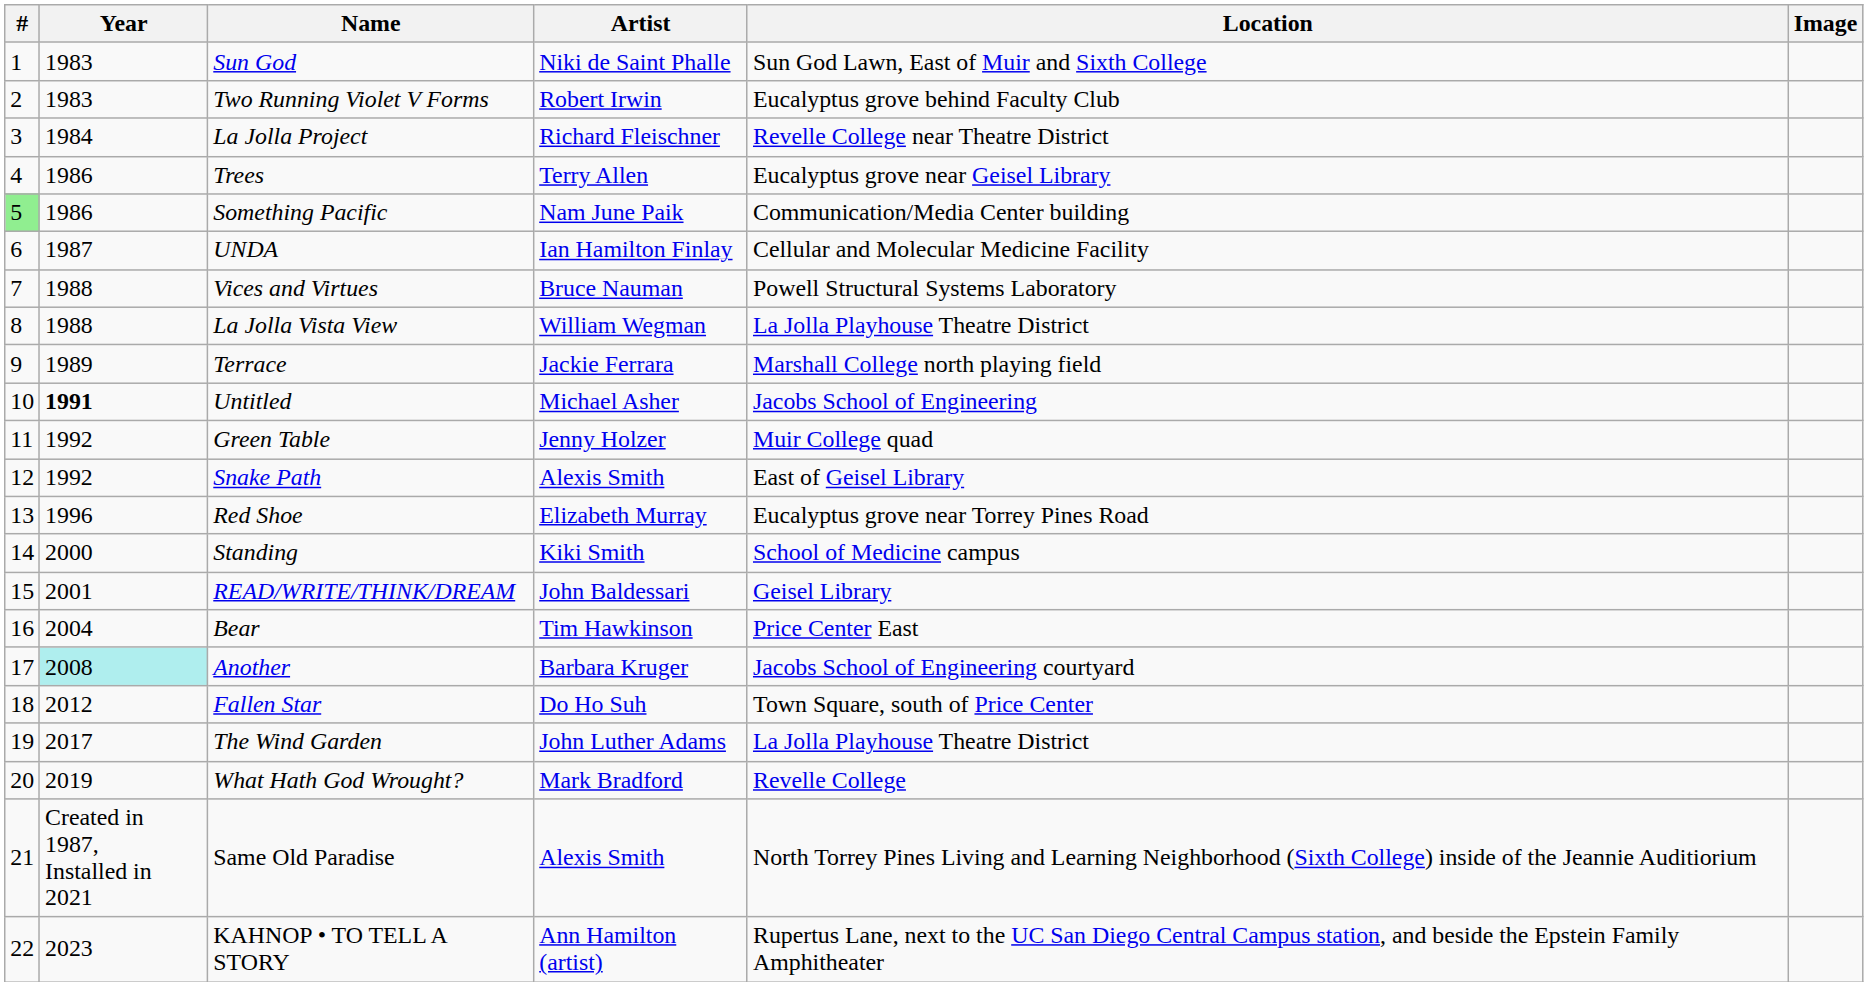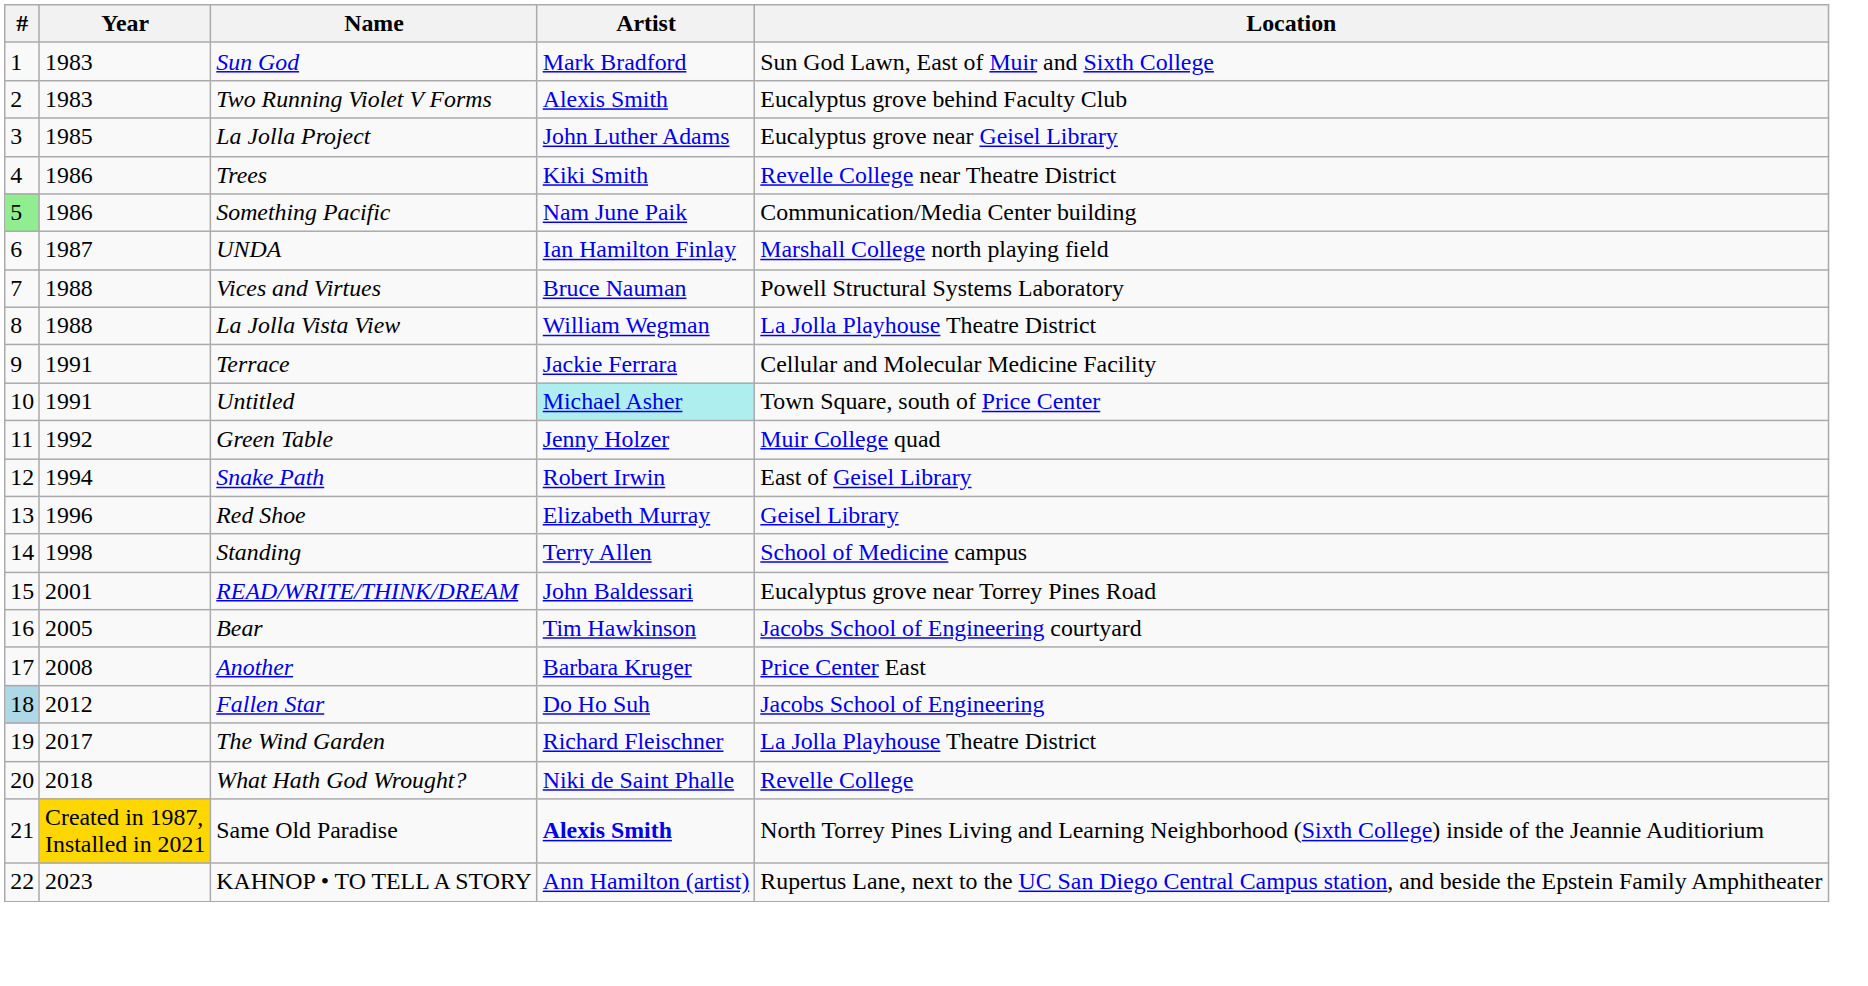- column: (1825, 23)
(635, 61) Niki de Saint Phalle -> (615, 61) Mark Bradford
(600, 99) Robert Irwin -> (605, 99) Alexis Smith
(69, 136) 1984 -> (69, 136) 1985
(630, 136) Richard Fleischner -> (636, 136) John Luther Adams
(931, 136) Revelle College near Theatre District -> (939, 136) Eucalyptus grove near Geisel Library
(594, 174) Terry Allen -> (595, 174) Kiki Smith
(932, 174) Eucalyptus grove near Geisel Library -> (938, 174) Revelle College near Theatre District
(951, 250) Cellular and Molecular Medicine Facility -> (934, 250) Marshall College north playing field
(69, 363) 1989 -> (69, 363) 1991
(927, 363) Marshall College north playing field -> (958, 363) Cellular and Molecular Medicine Facility
(69, 401) bold -> (69, 401) normal
(609, 401) no background -> (613, 401) paleturquoise background
(895, 401) Jacobs School of Engineering -> (930, 401) Town Square, south of Price Center
(69, 477) 1992 -> (69, 477) 1994
(602, 477) Alexis Smith -> (604, 477) Robert Irwin
(951, 514) Eucalyptus grove near Torrey Pines Road -> (829, 514) Geisel Library
(69, 552) 2000 -> (69, 552) 1998
(592, 552) Kiki Smith -> (597, 552) Terry Allen
(822, 590) Geisel Library -> (958, 590) Eucalyptus grove near Torrey Pines Road
(69, 628) 2004 -> (69, 628) 2005
(836, 628) Price Center East -> (951, 628) Jacobs School of Engineering courtyard
(69, 666) paleturquoise background -> (69, 666) no background
(944, 666) Jacobs School of Engineering courtyard -> (843, 666) Price Center East
(22, 703) no background -> (22, 703) lightblue background
(923, 703) Town Square, south of Price Center -> (902, 703) Jacobs School of Engineering
(633, 741) John Luther Adams -> (633, 741) Richard Fleischner
(69, 779) 2019 -> (69, 779) 2018
(611, 779) Mark Bradford -> (638, 779) Niki de Saint Phalle
(98, 857) no background -> (125, 830) gold background
(602, 857) normal -> (607, 830) bold
